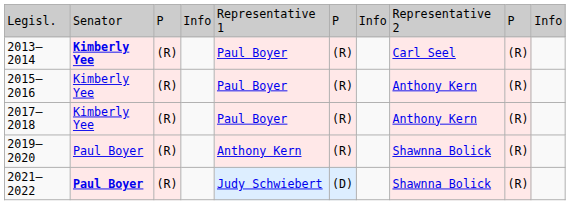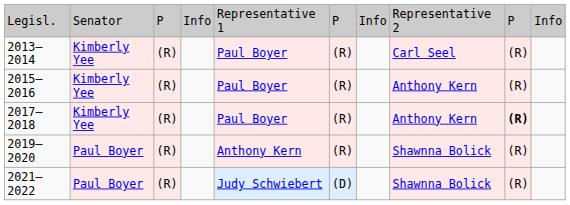(101, 53) bold -> (101, 53) normal
(518, 118) normal -> (518, 118) bold
(108, 184) bold -> (108, 184) normal
